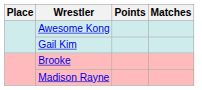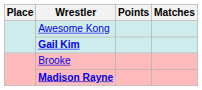(58, 45) normal -> (59, 45) bold
(74, 77) normal -> (76, 77) bold
